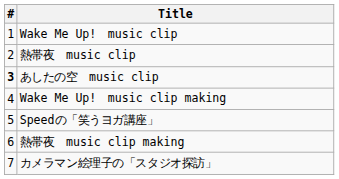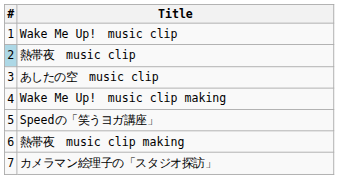(11, 56) no background -> (11, 56) lightblue background
(11, 77) bold -> (11, 77) normal
